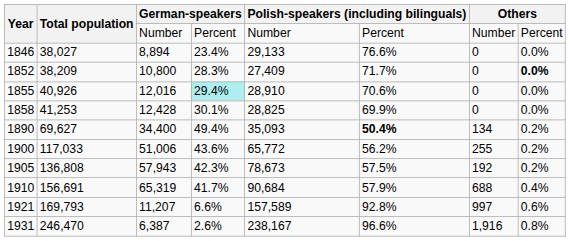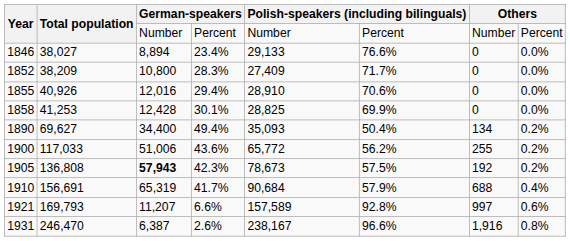(535, 71) bold -> (535, 71) normal
(211, 91) paleturquoise background -> (211, 91) no background
(379, 129) bold -> (379, 129) normal
(158, 168) normal -> (158, 168) bold
